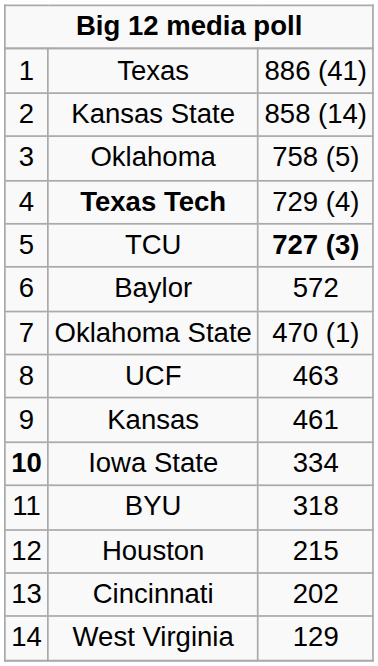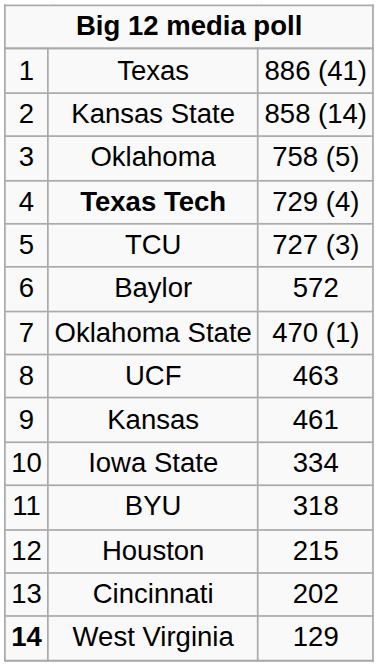(316, 245) bold -> (316, 245) normal
(27, 463) bold -> (27, 463) normal
(27, 637) normal -> (27, 637) bold
